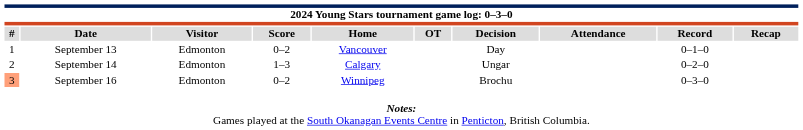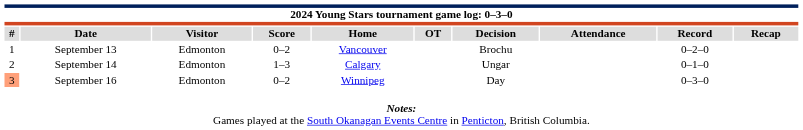(496, 49) Day -> (496, 49) Brochu
(695, 49) 0–1–0 -> (695, 49) 0–2–0
(695, 64) 0–2–0 -> (695, 64) 0–1–0
(496, 80) Brochu -> (496, 80) Day
